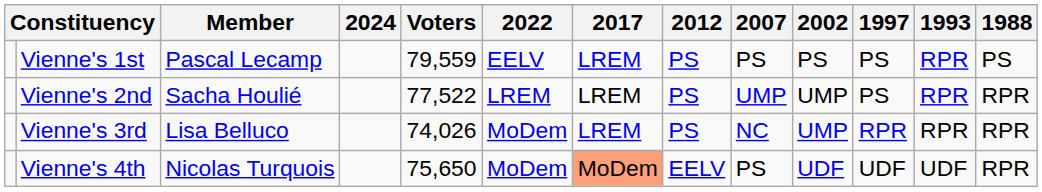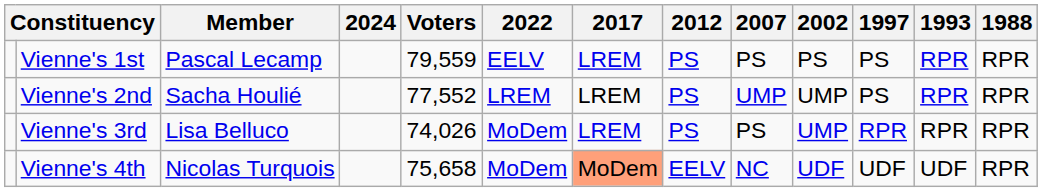(997, 58) PS -> (1006, 58) RPR
(442, 95) 77,522 -> (442, 95) 77,552
(752, 131) NC -> (751, 131) PS
(442, 167) 75,650 -> (442, 167) 75,658
(751, 167) PS -> (752, 167) NC
